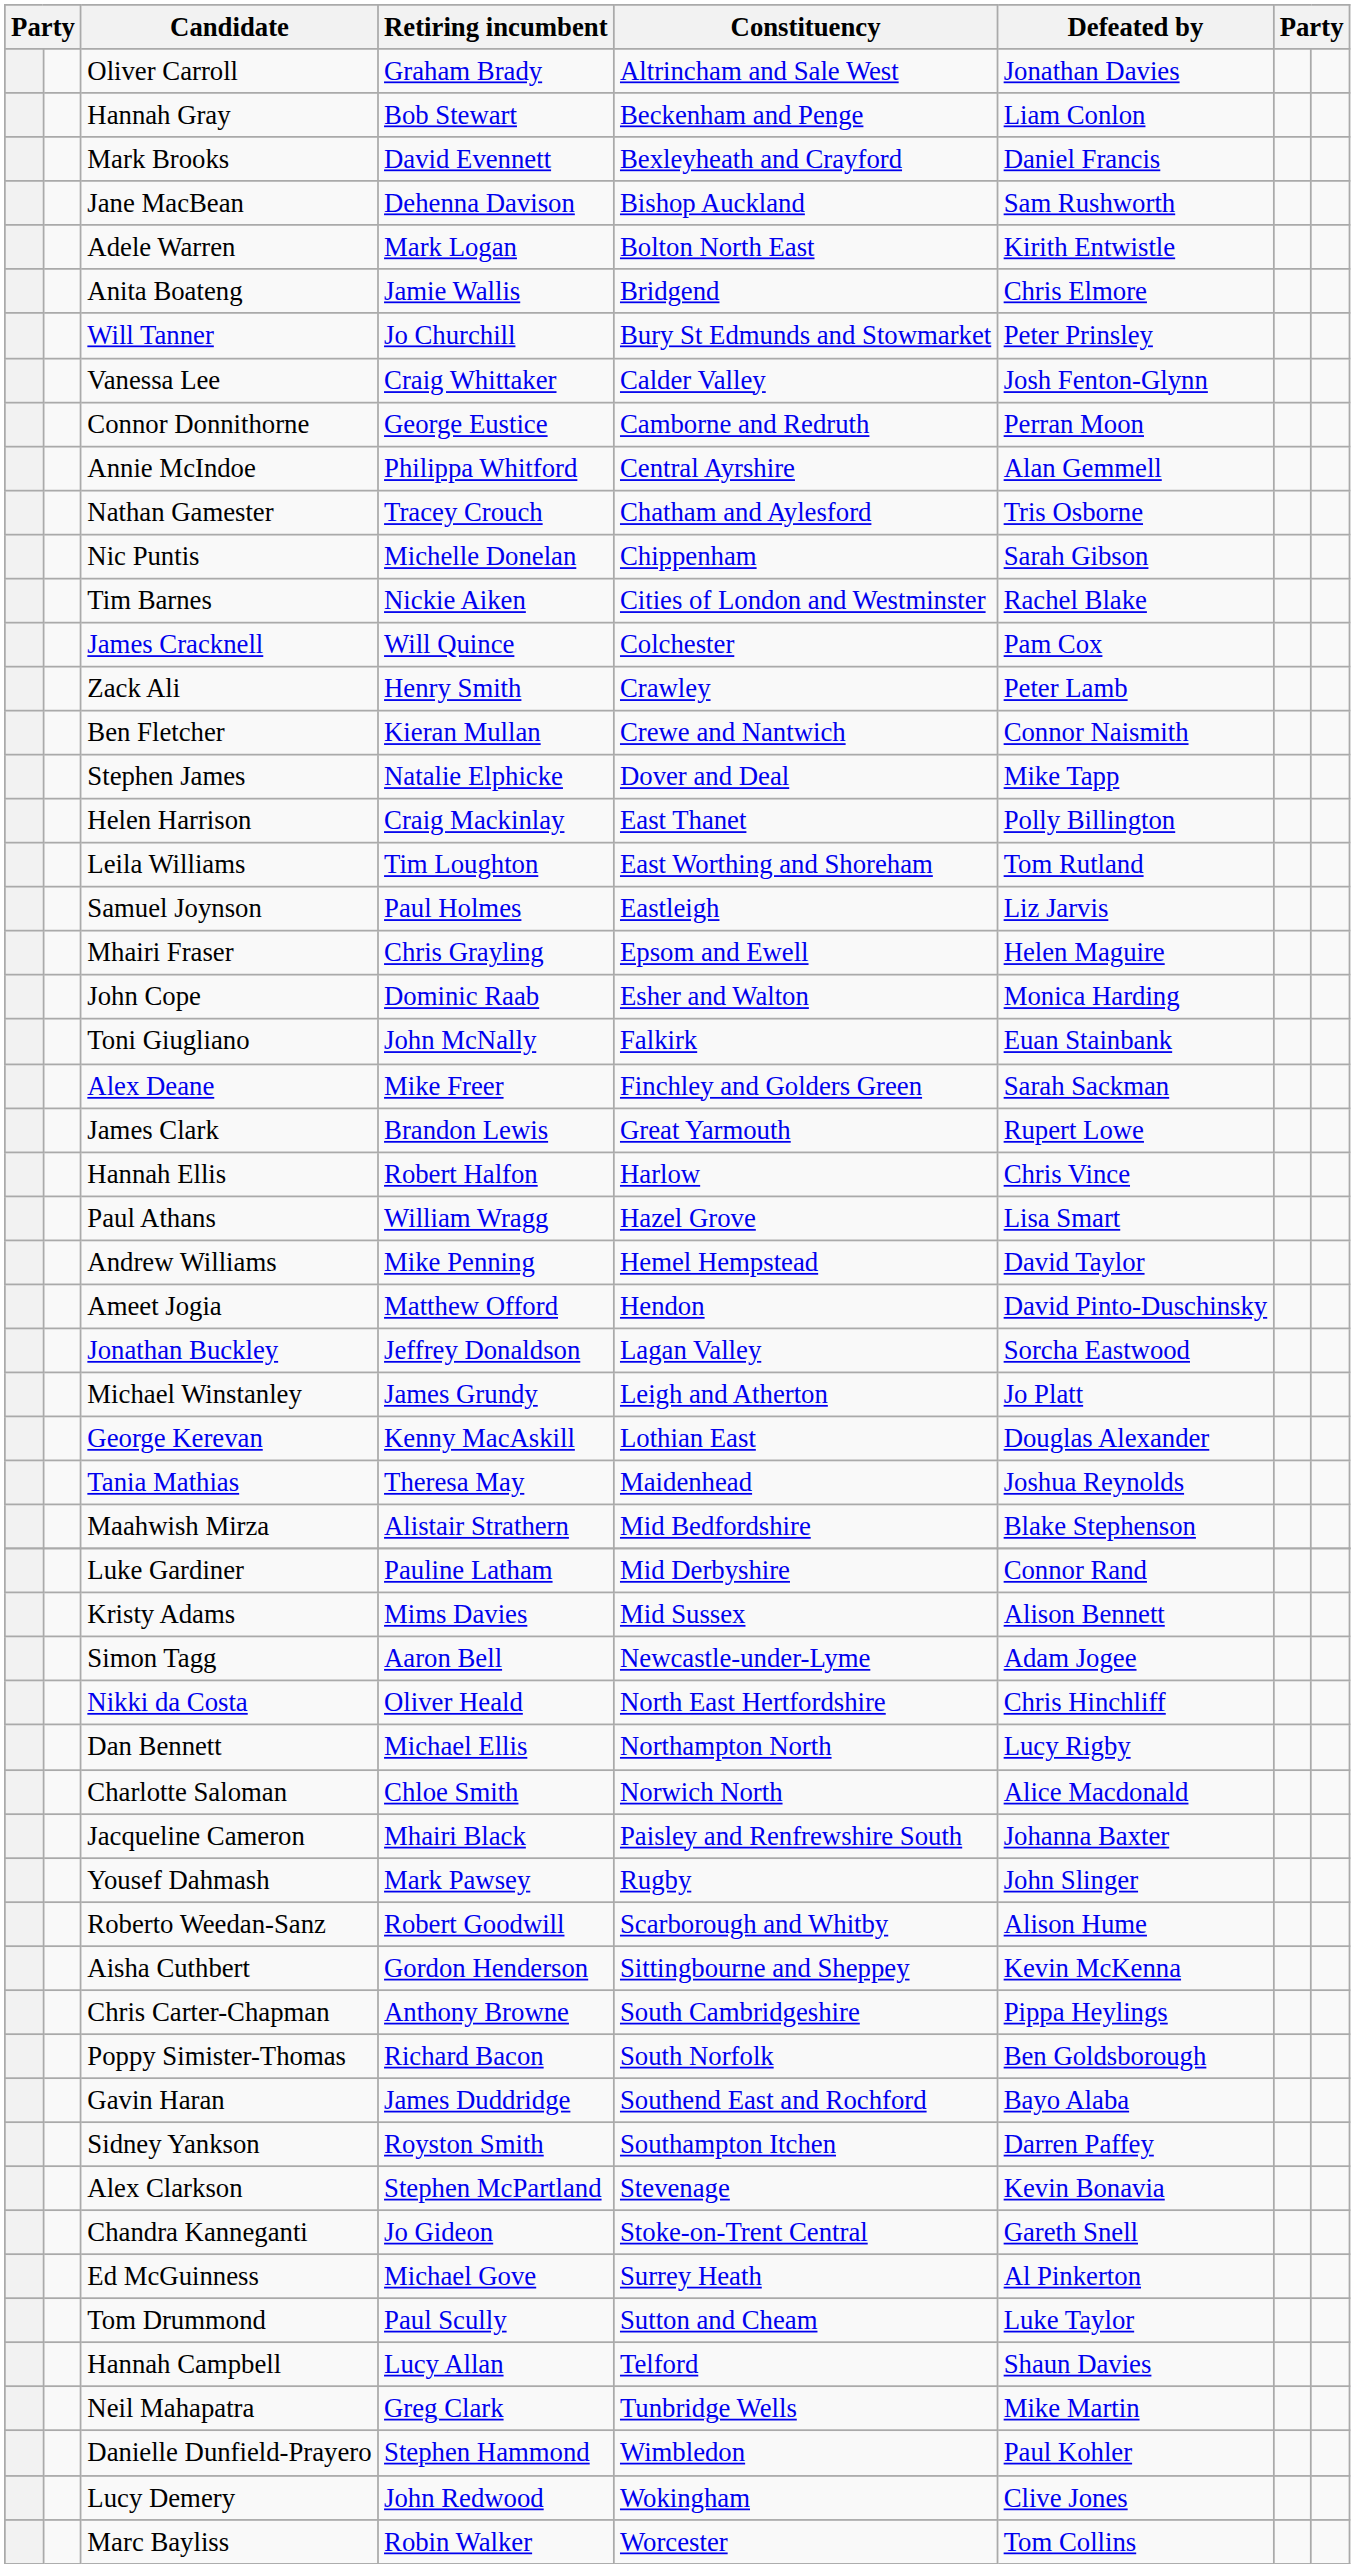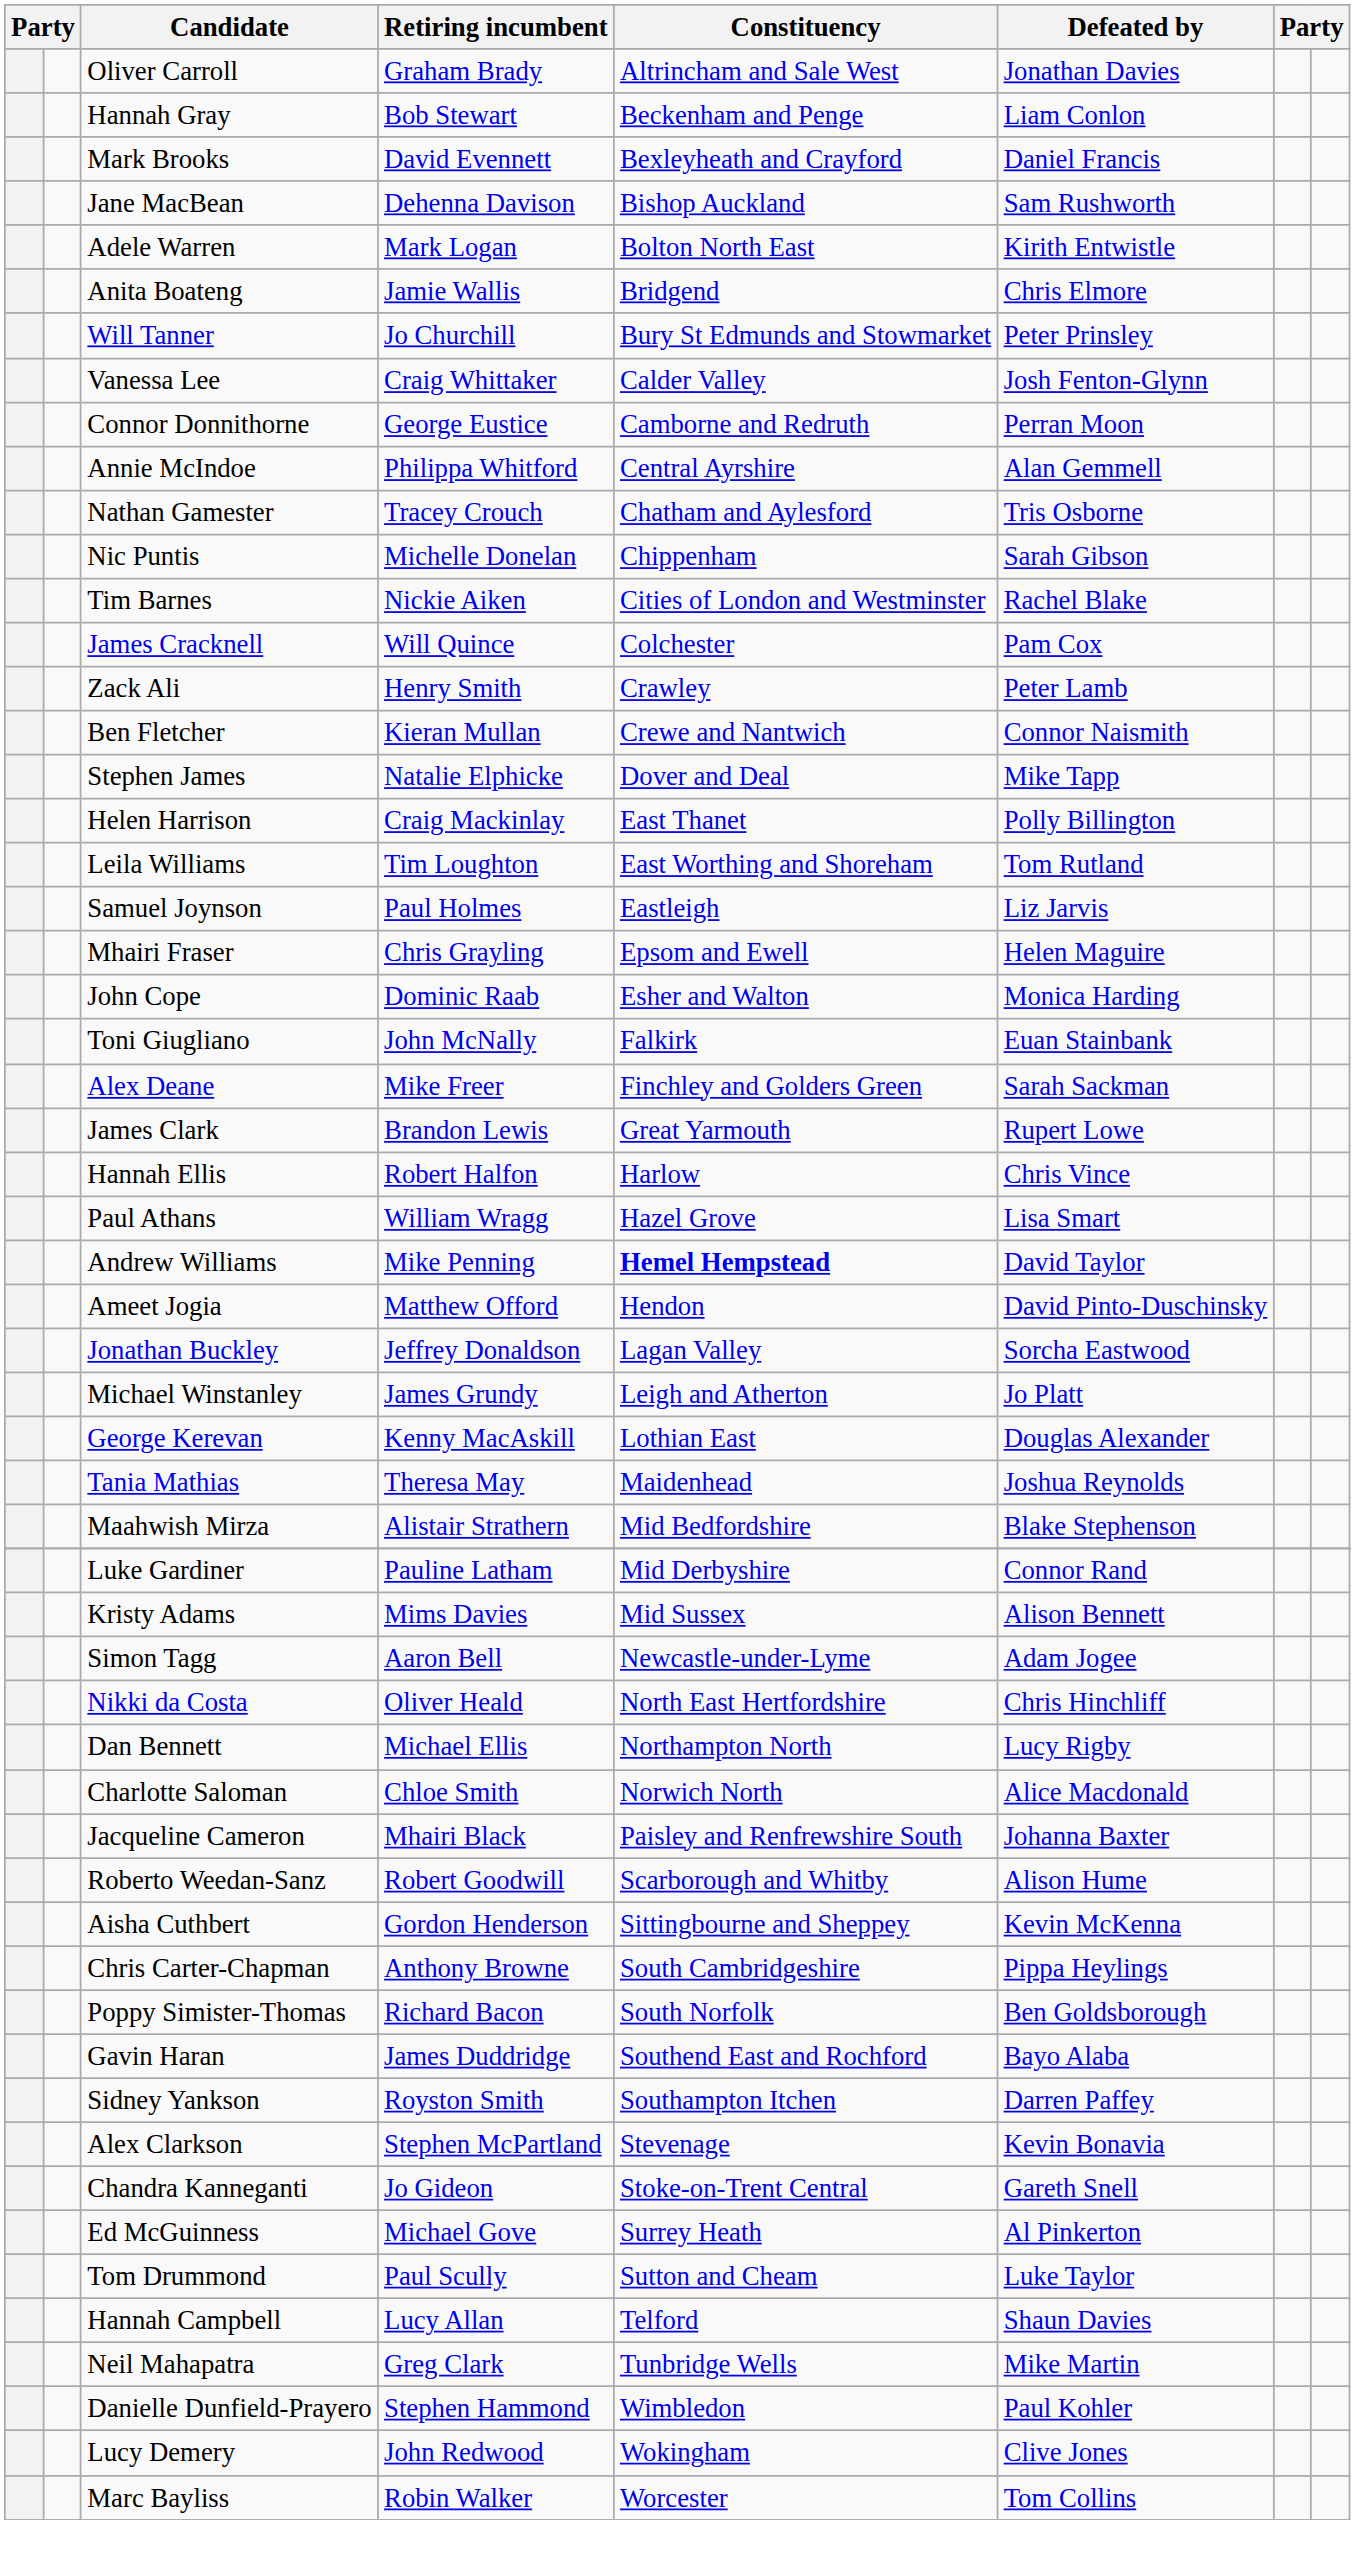(719, 1261) normal -> (725, 1261) bold
- row: (178, 1879)
